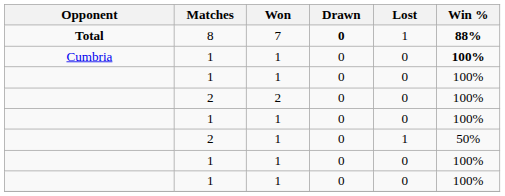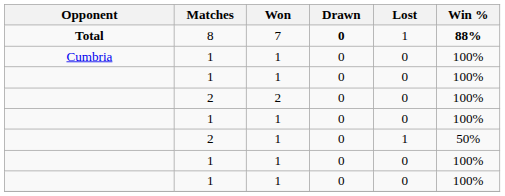(468, 56) bold -> (468, 56) normal
